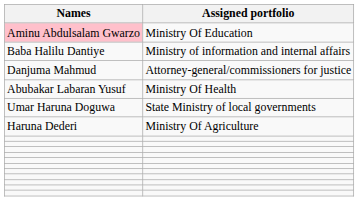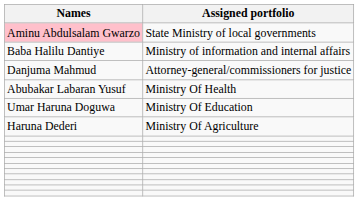(199, 32) Ministry Of Education -> (231, 32) State Ministry of local governments
(231, 107) State Ministry of local governments -> (199, 107) Ministry Of Education
